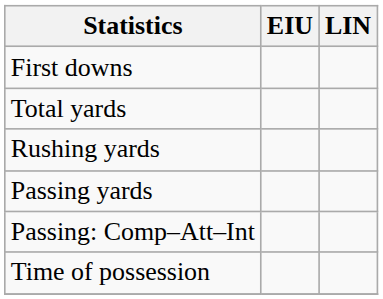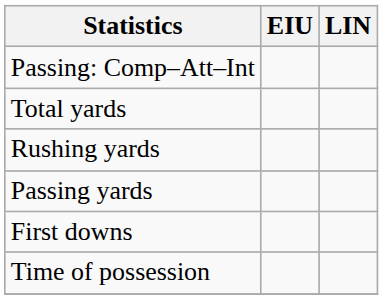rows swapped: (72, 67) <-> (133, 231)
